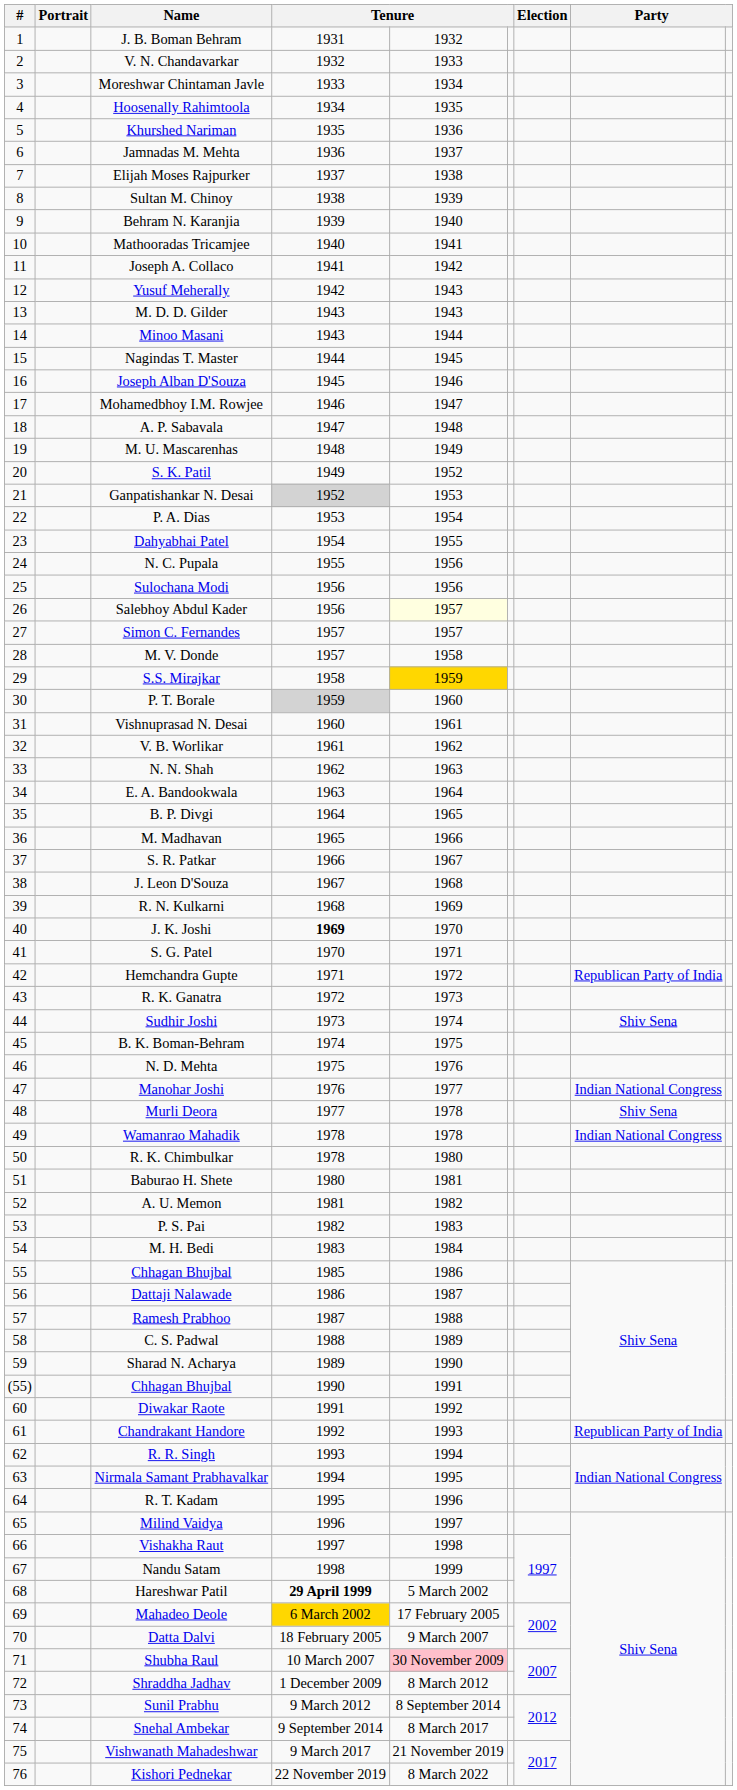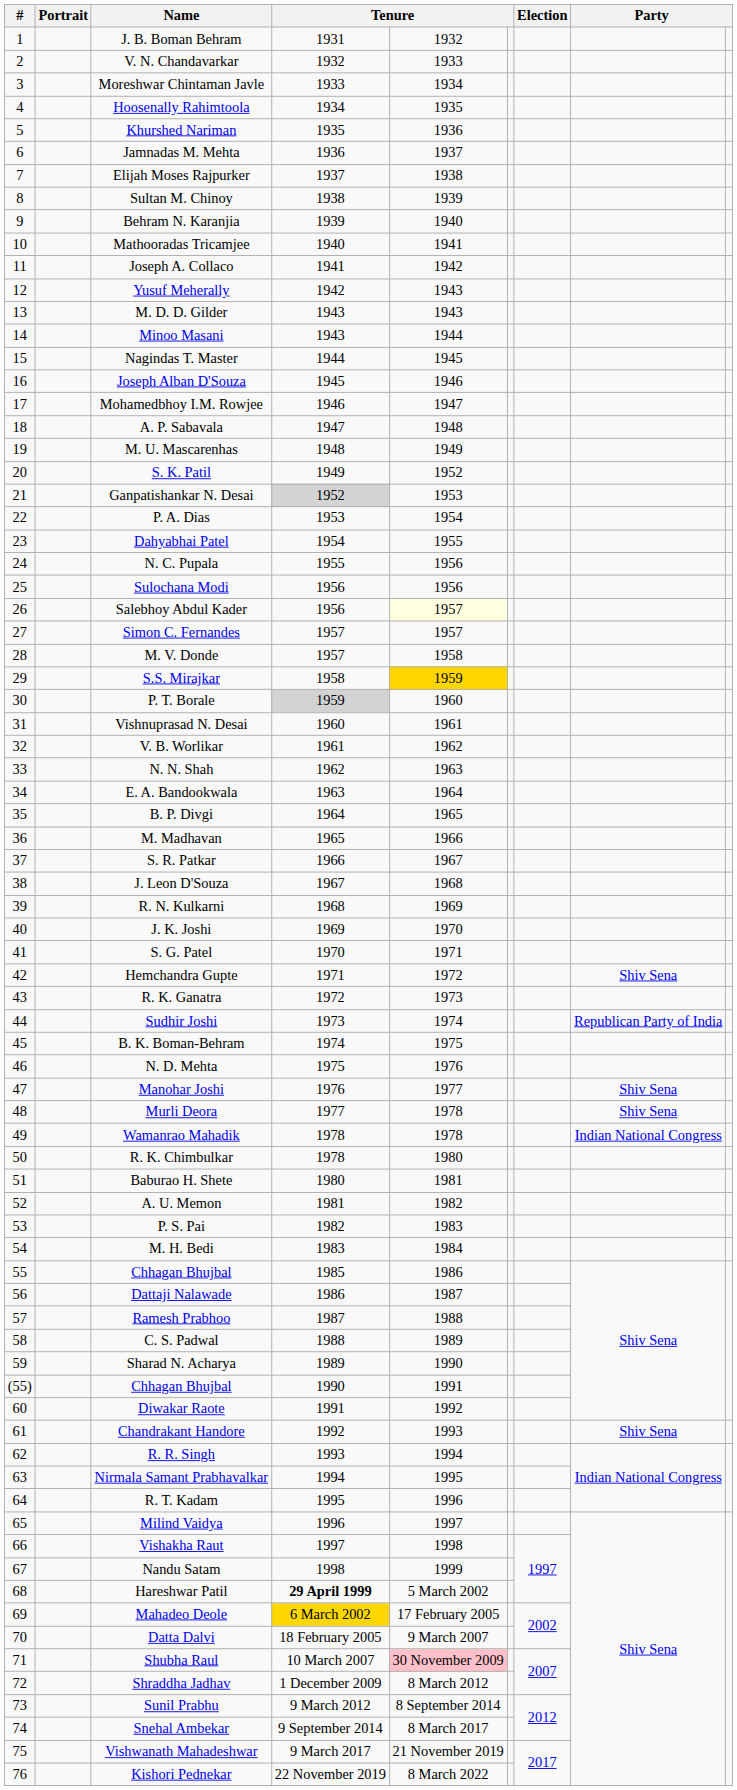(330, 929) bold -> (330, 929) normal
(648, 975) Republican Party of India -> (648, 975) Shiv Sena
(648, 1020) Shiv Sena -> (648, 1020) Republican Party of India
(648, 1089) Indian National Congress -> (648, 1089) Shiv Sena
(648, 1431) Republican Party of India -> (648, 1431) Shiv Sena
